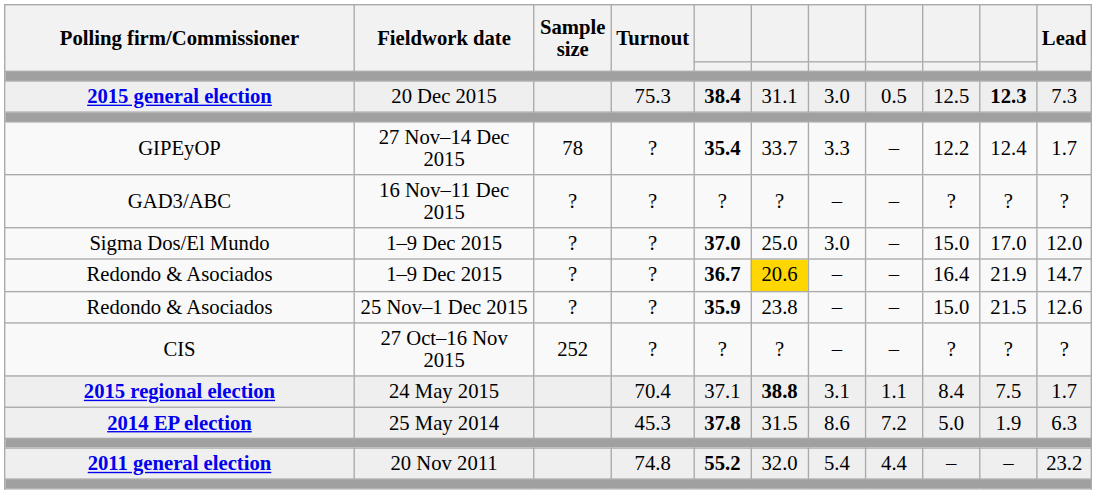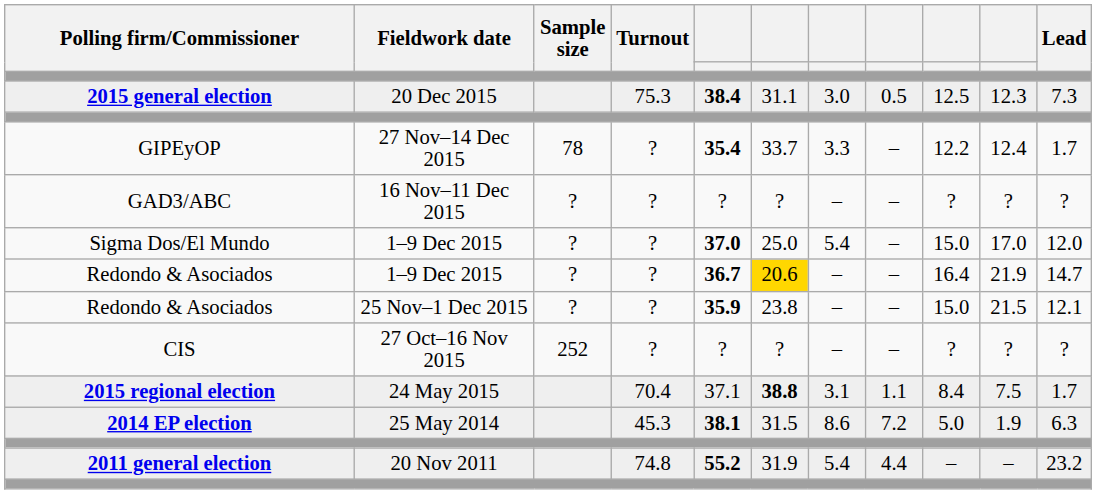(1008, 96) bold -> (1008, 96) normal
(837, 243) 3.0 -> (837, 243) 5.4
(1064, 306) 12.6 -> (1064, 306) 12.1
(722, 422) 37.8 -> (722, 422) 38.1
(780, 463) 32.0 -> (780, 463) 31.9
